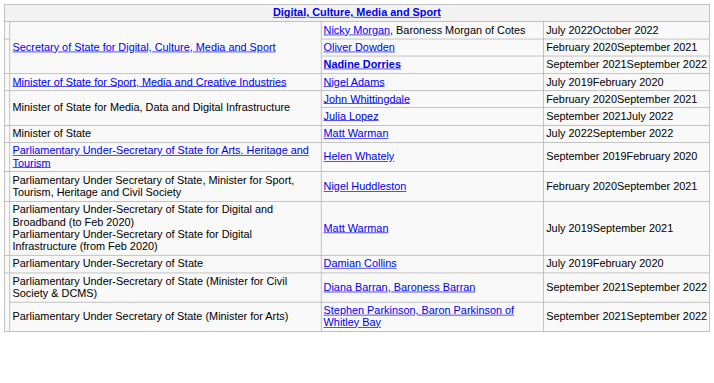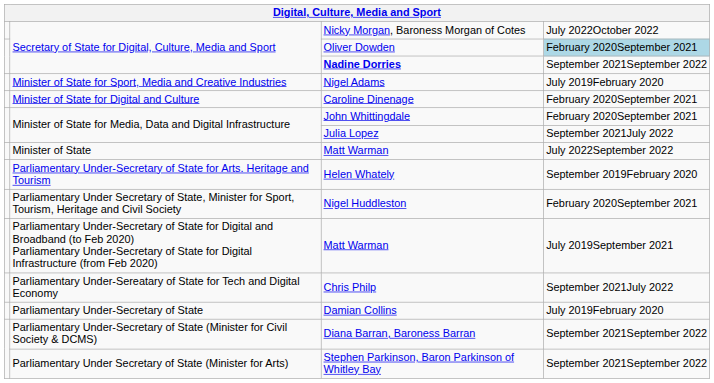(622, 47) no background -> (622, 47) lightblue background
+ row: (106, 99)
+ row: (156, 287)
